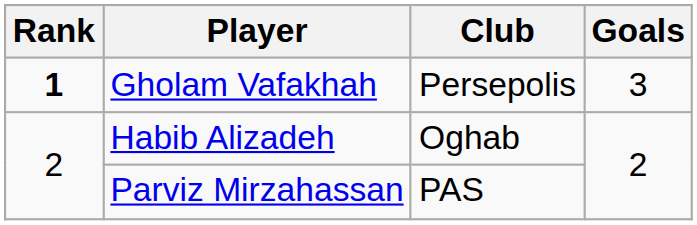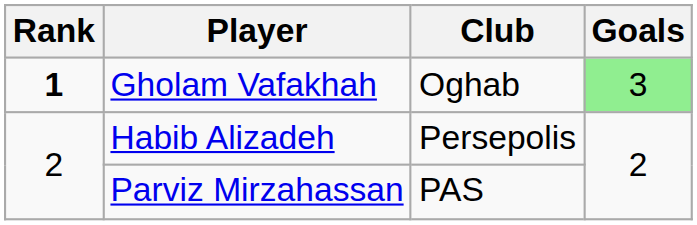(498, 84) Persepolis -> (470, 84) Oghab
(638, 84) no background -> (638, 84) lightgreen background
(470, 137) Oghab -> (498, 137) Persepolis
